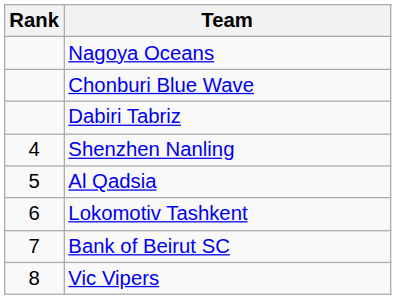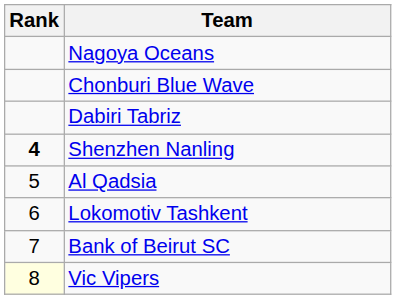(34, 149) normal -> (34, 149) bold
(34, 278) no background -> (34, 278) lightyellow background
